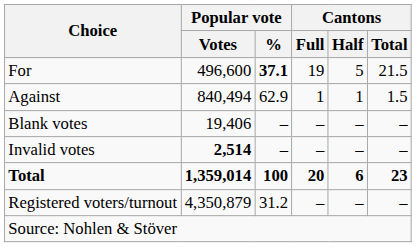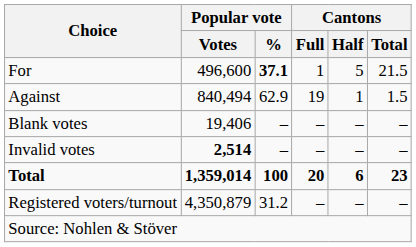(316, 70) 19 -> (320, 70) 1
(320, 96) 1 -> (316, 96) 19
